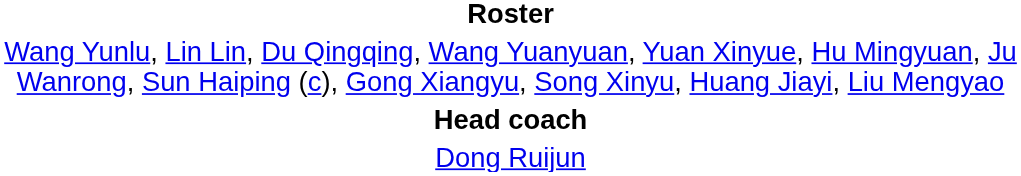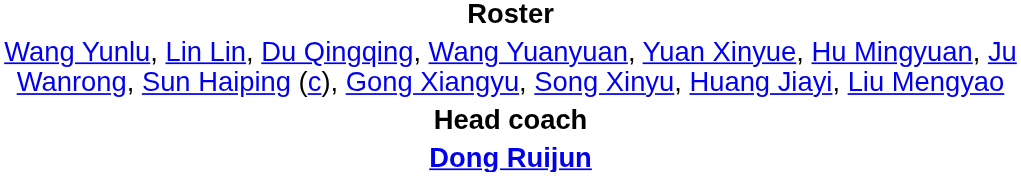(511, 157) normal -> (511, 157) bold
